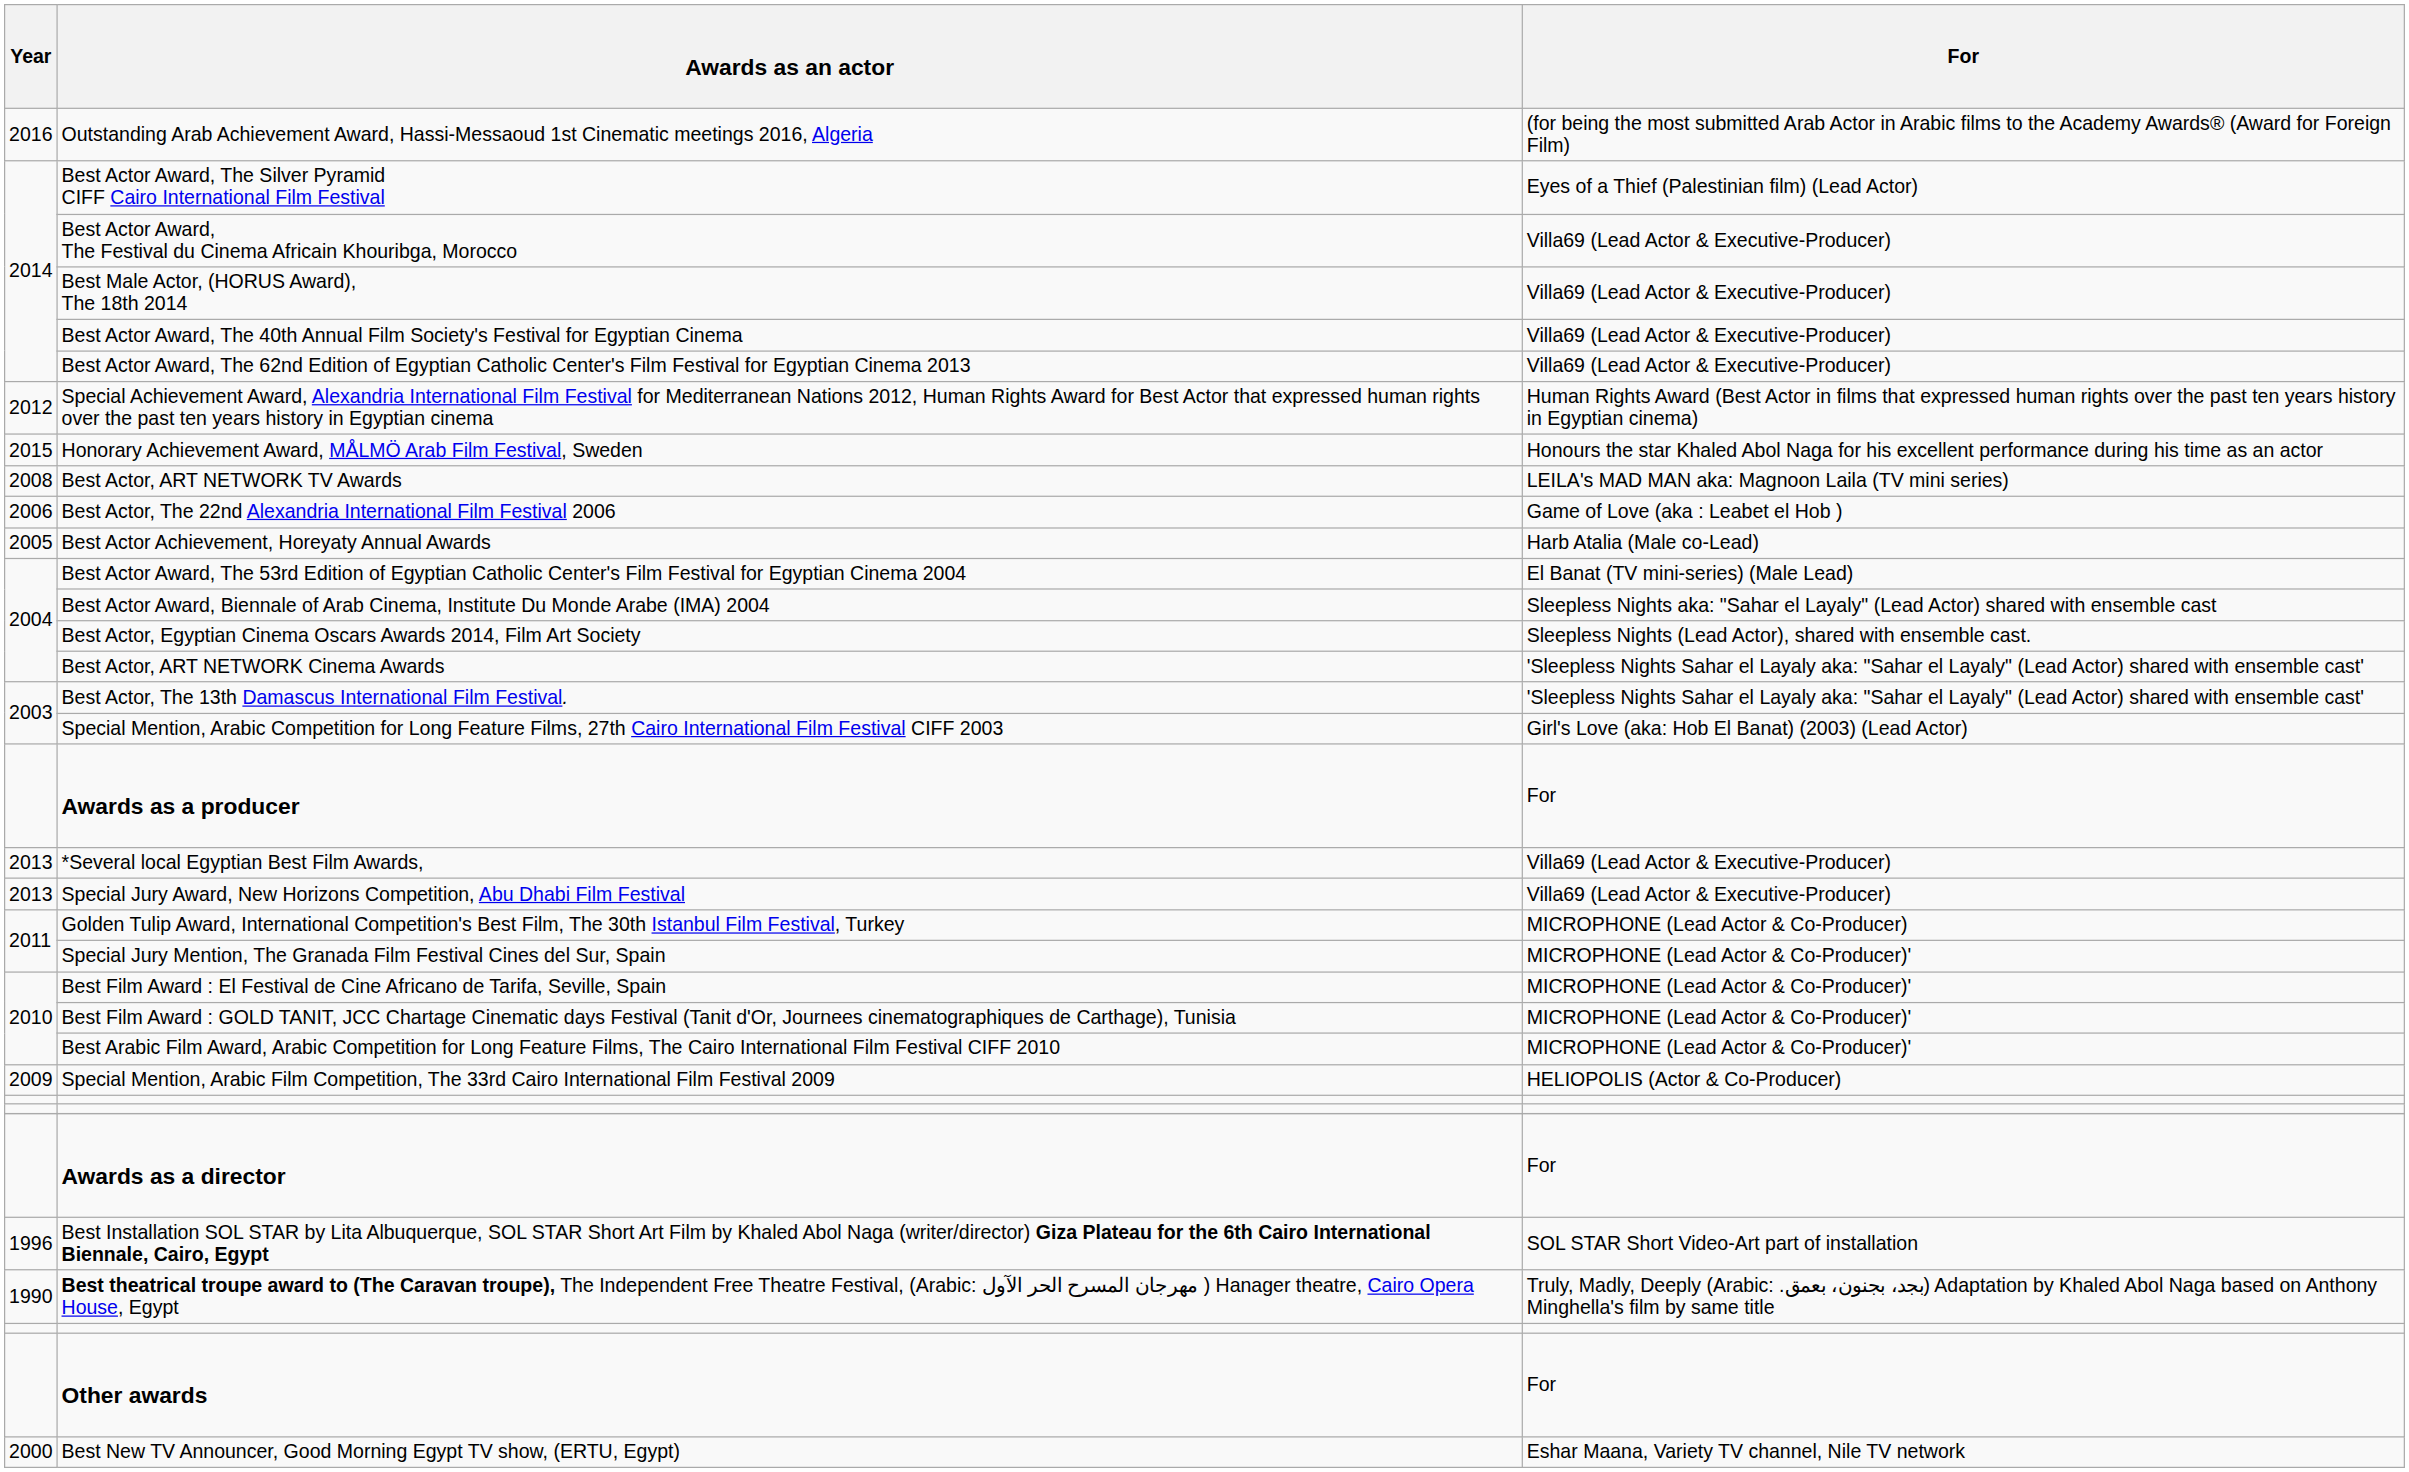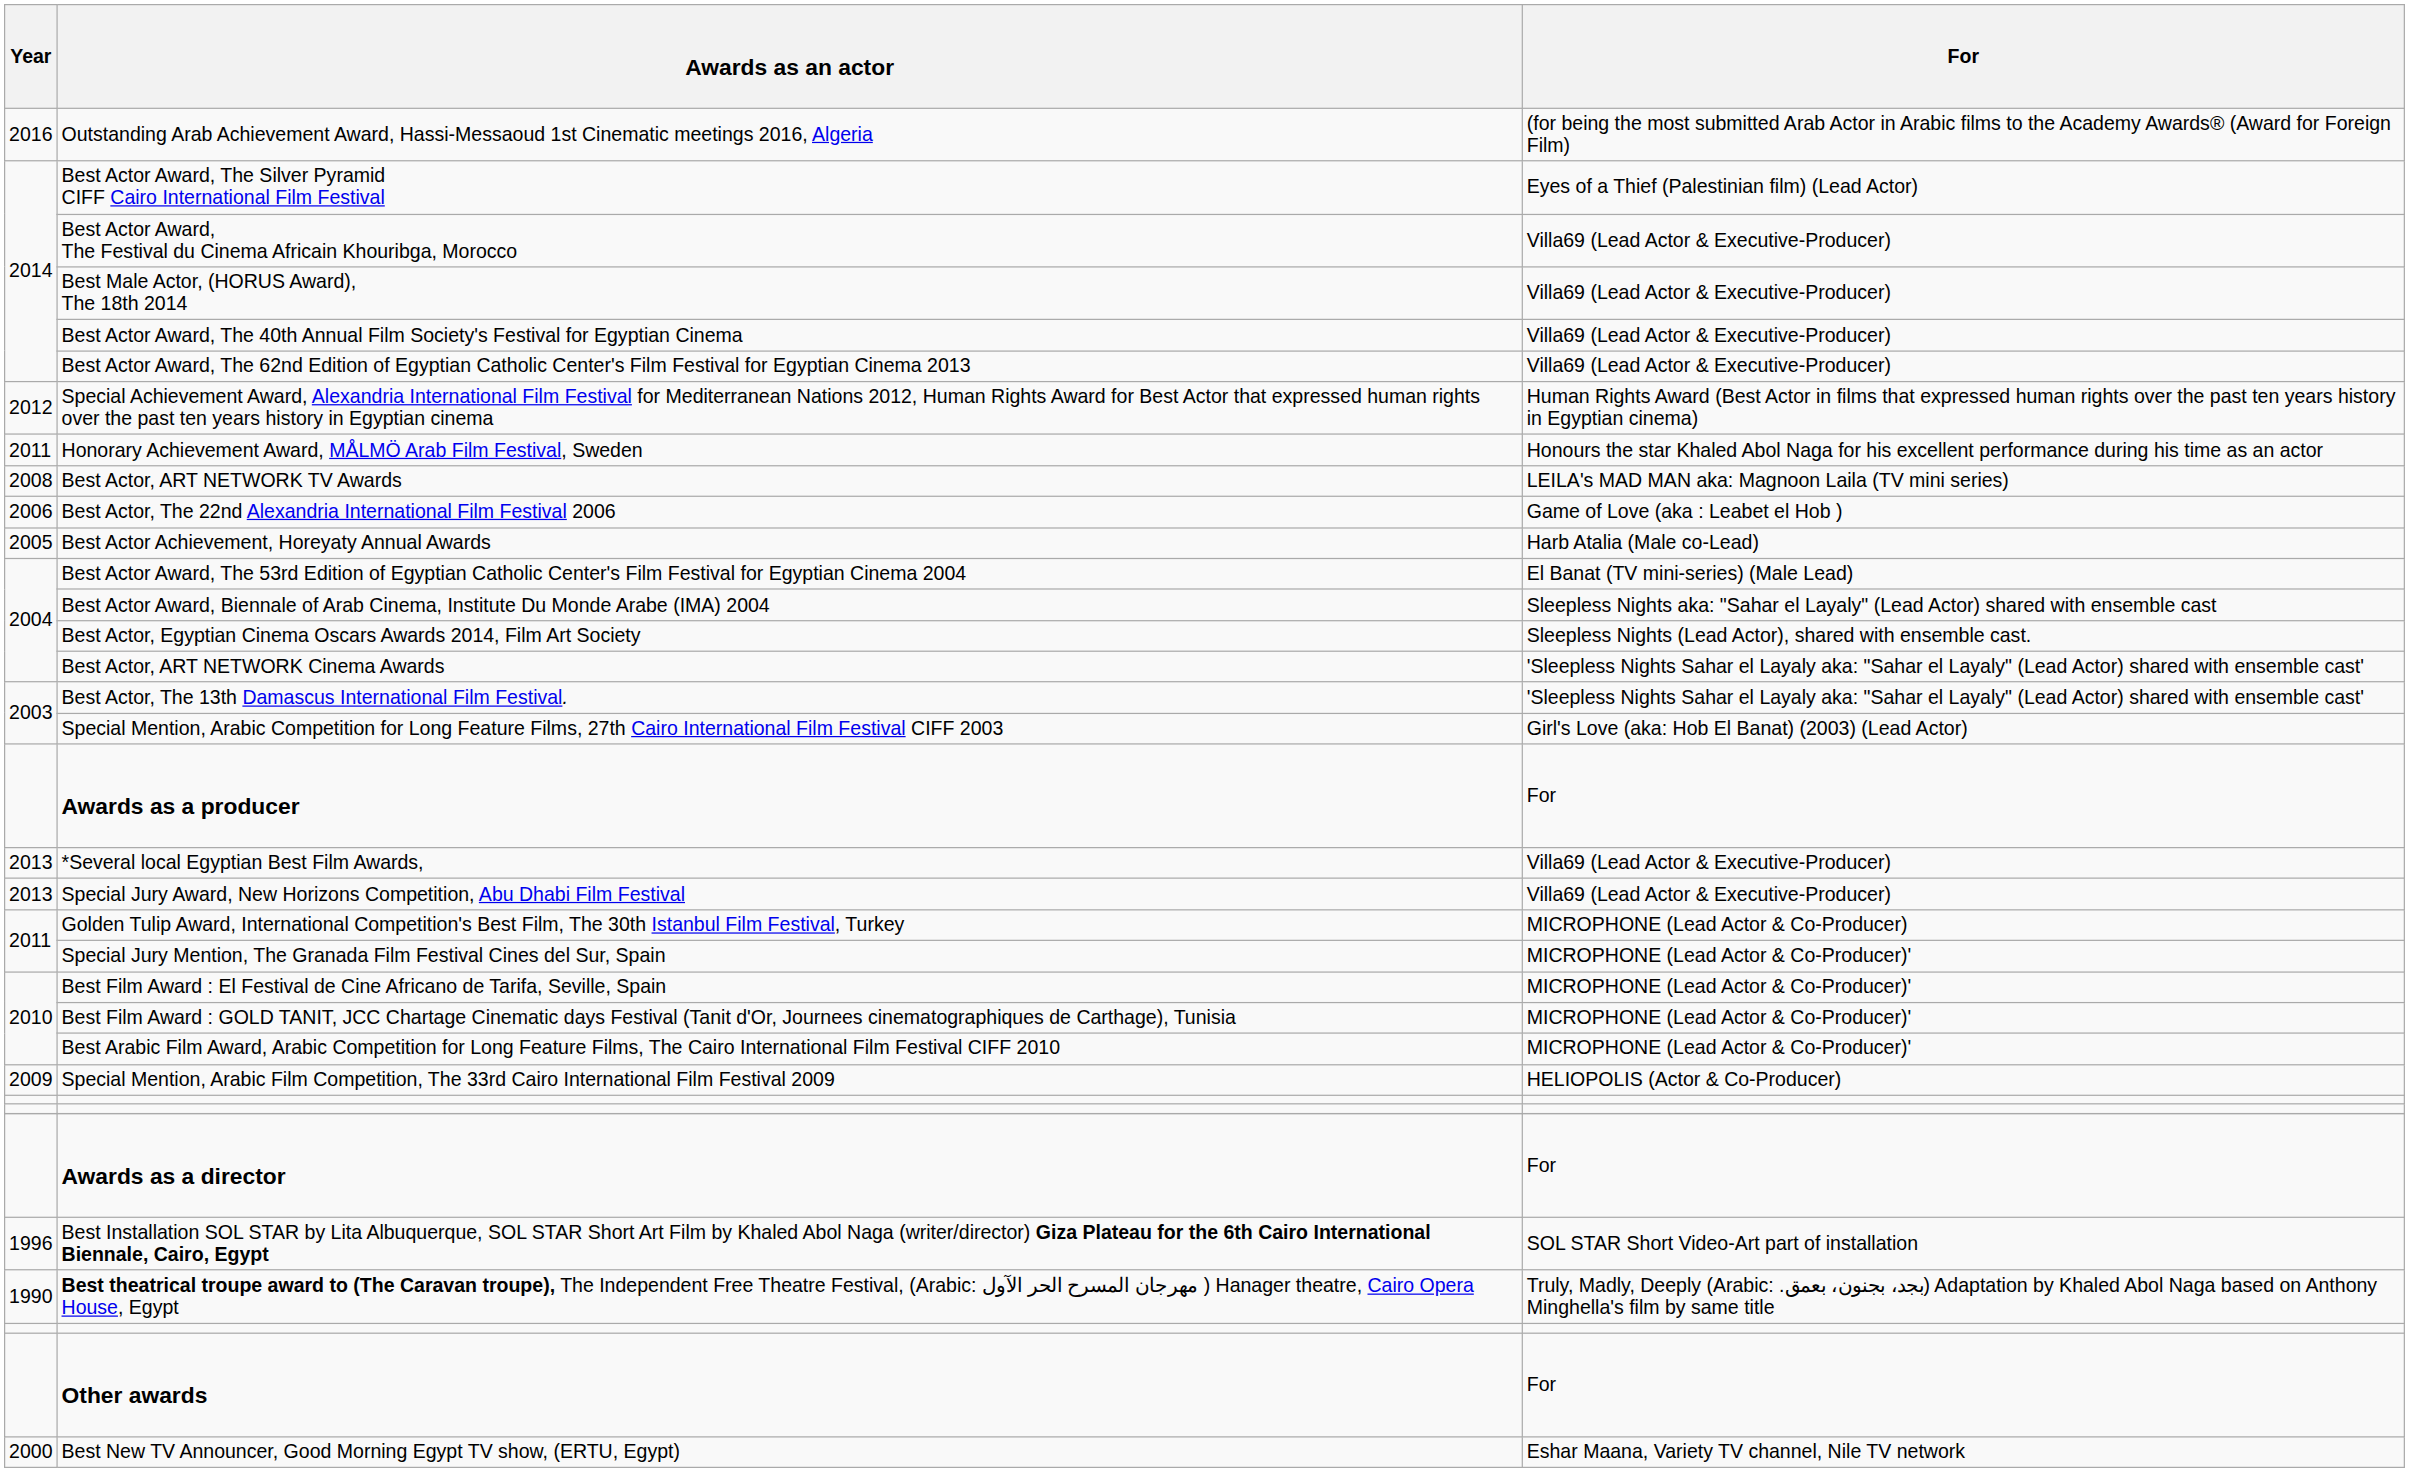(31, 449) 2015 -> (30, 449) 2011
